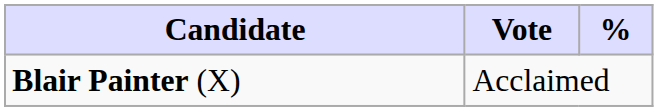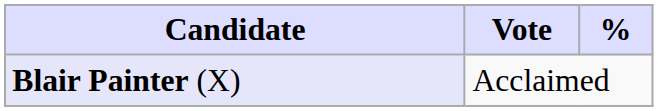(126, 79) no background -> (126, 79) lavender background
